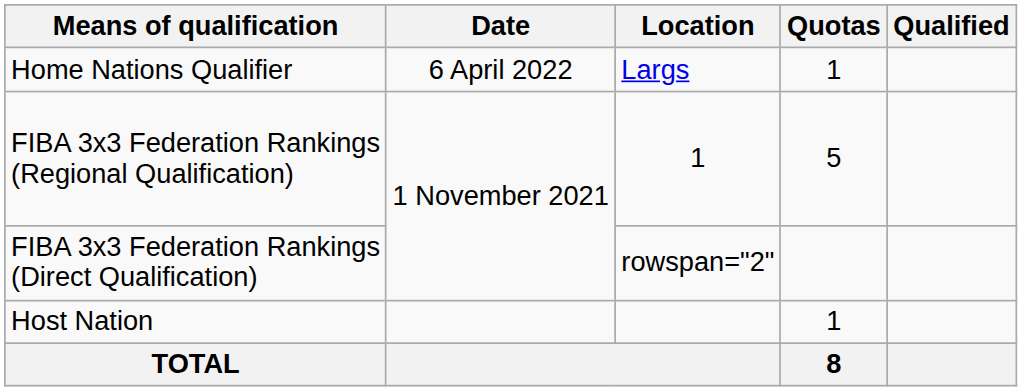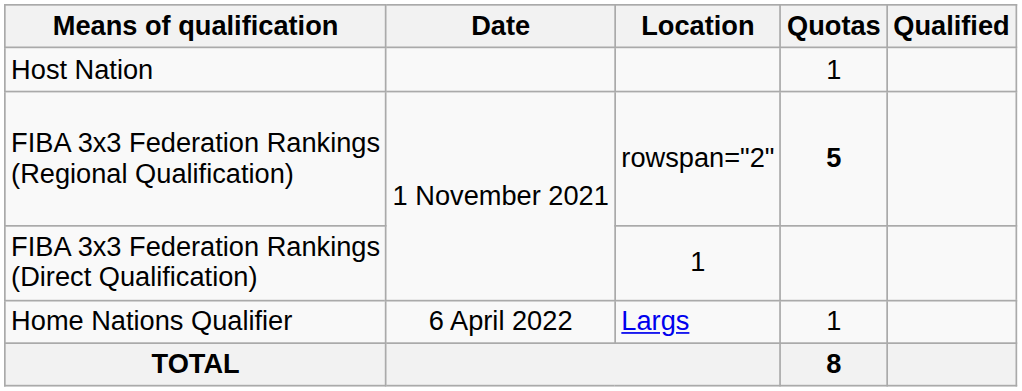rows swapped: (82, 321) <-> (152, 69)
(698, 158) 1 -> (698, 158) rowspan="2"
(834, 158) normal -> (834, 158) bold
(698, 262) rowspan="2" -> (698, 262) 1
